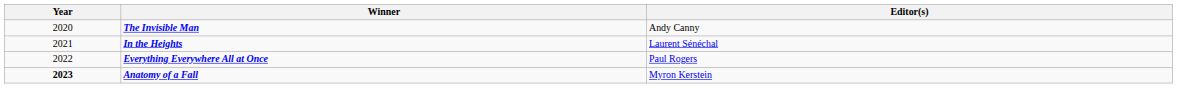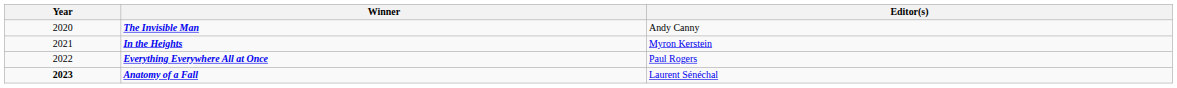(684, 43) Laurent Sénéchal -> (681, 43) Myron Kerstein
(681, 75) Myron Kerstein -> (684, 75) Laurent Sénéchal
